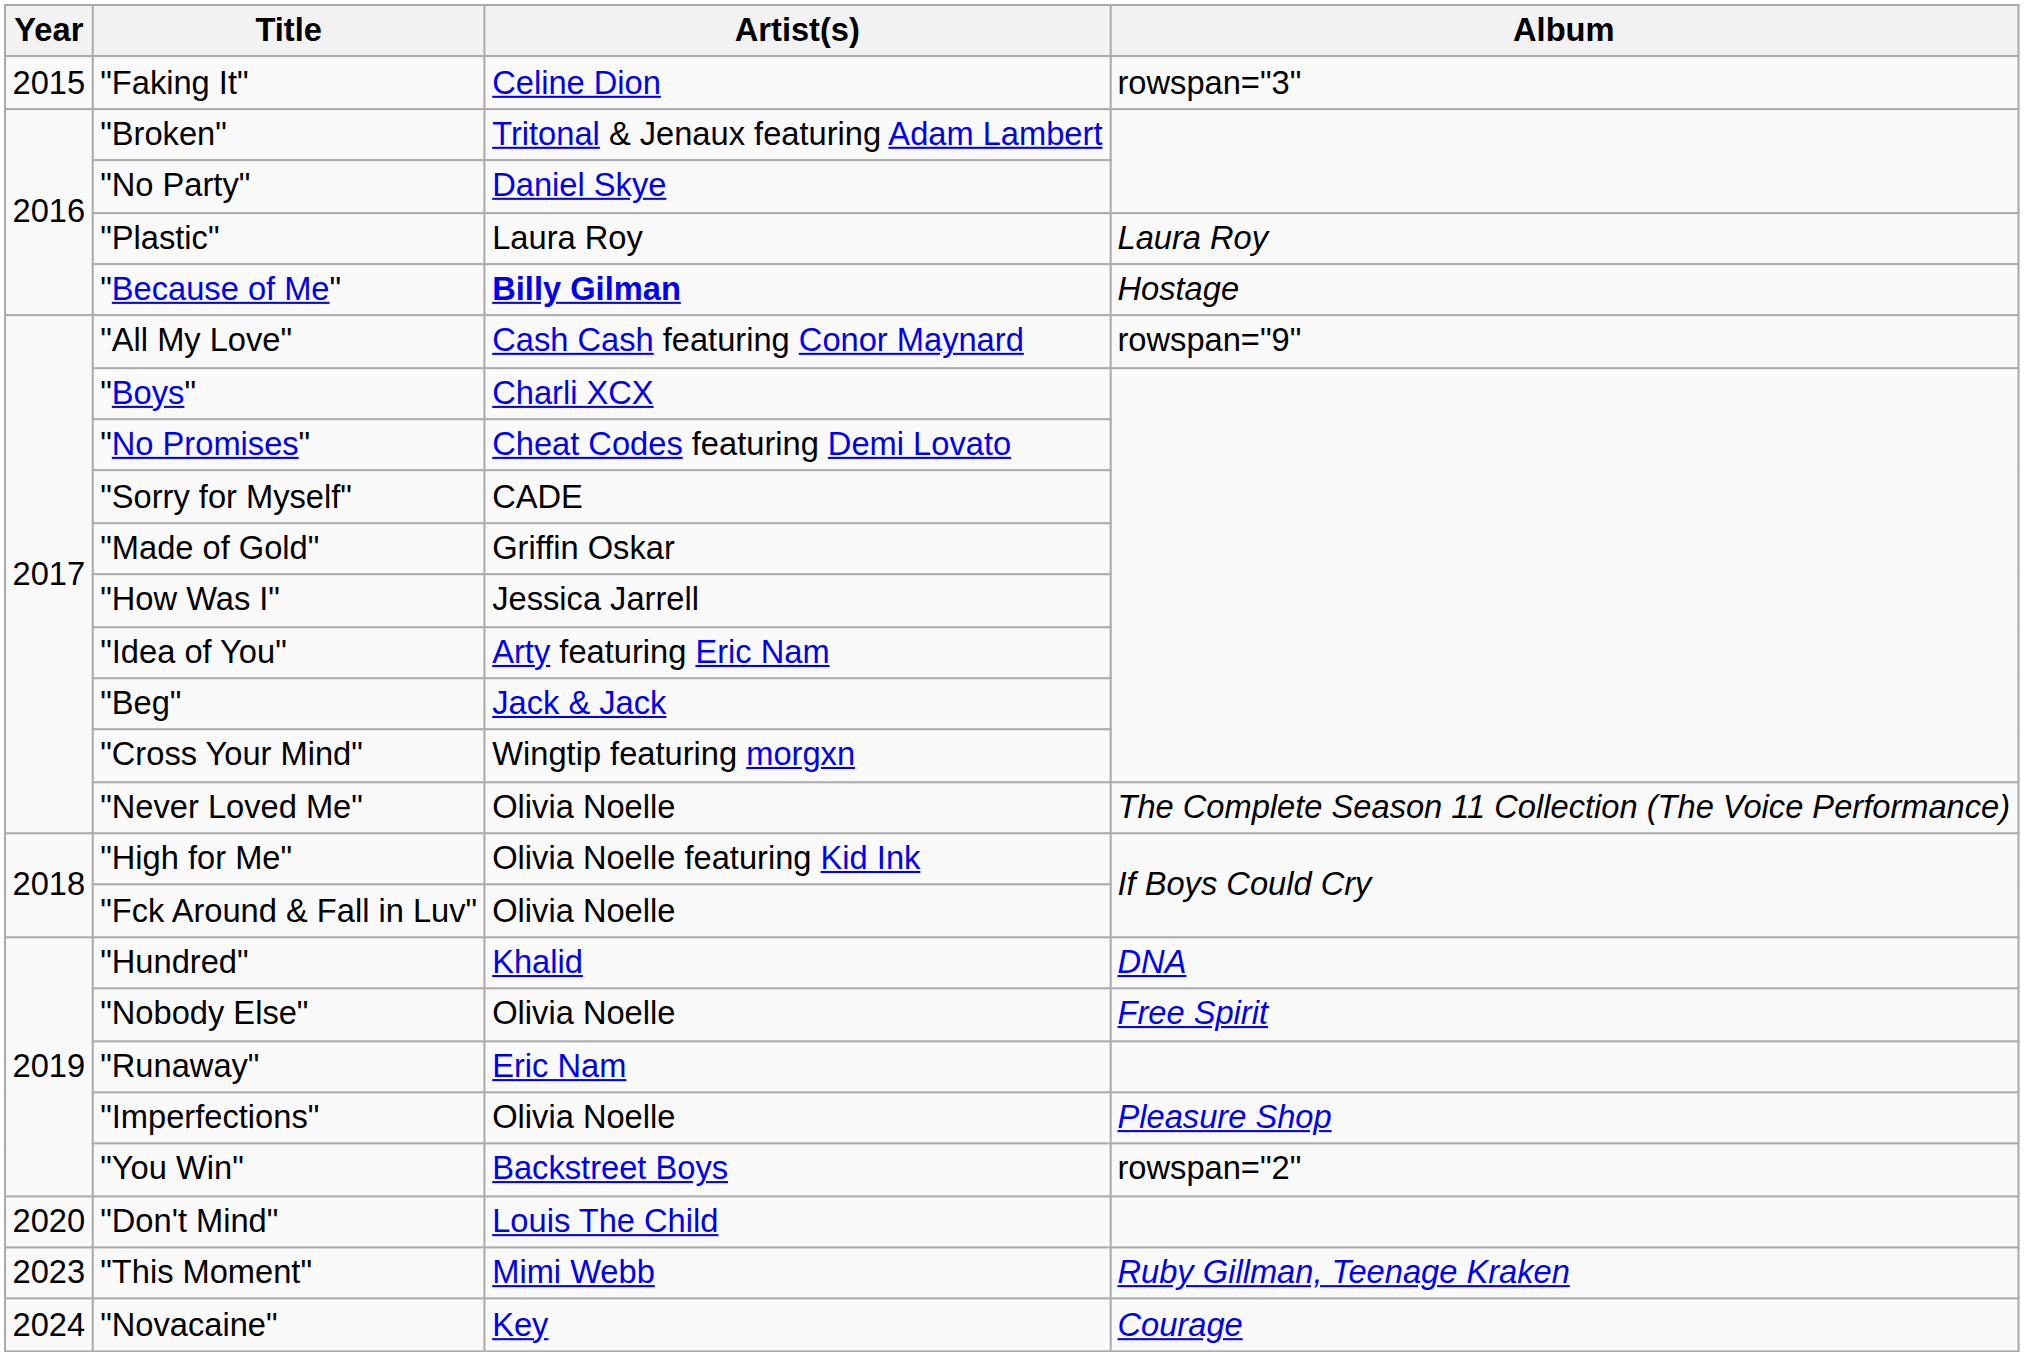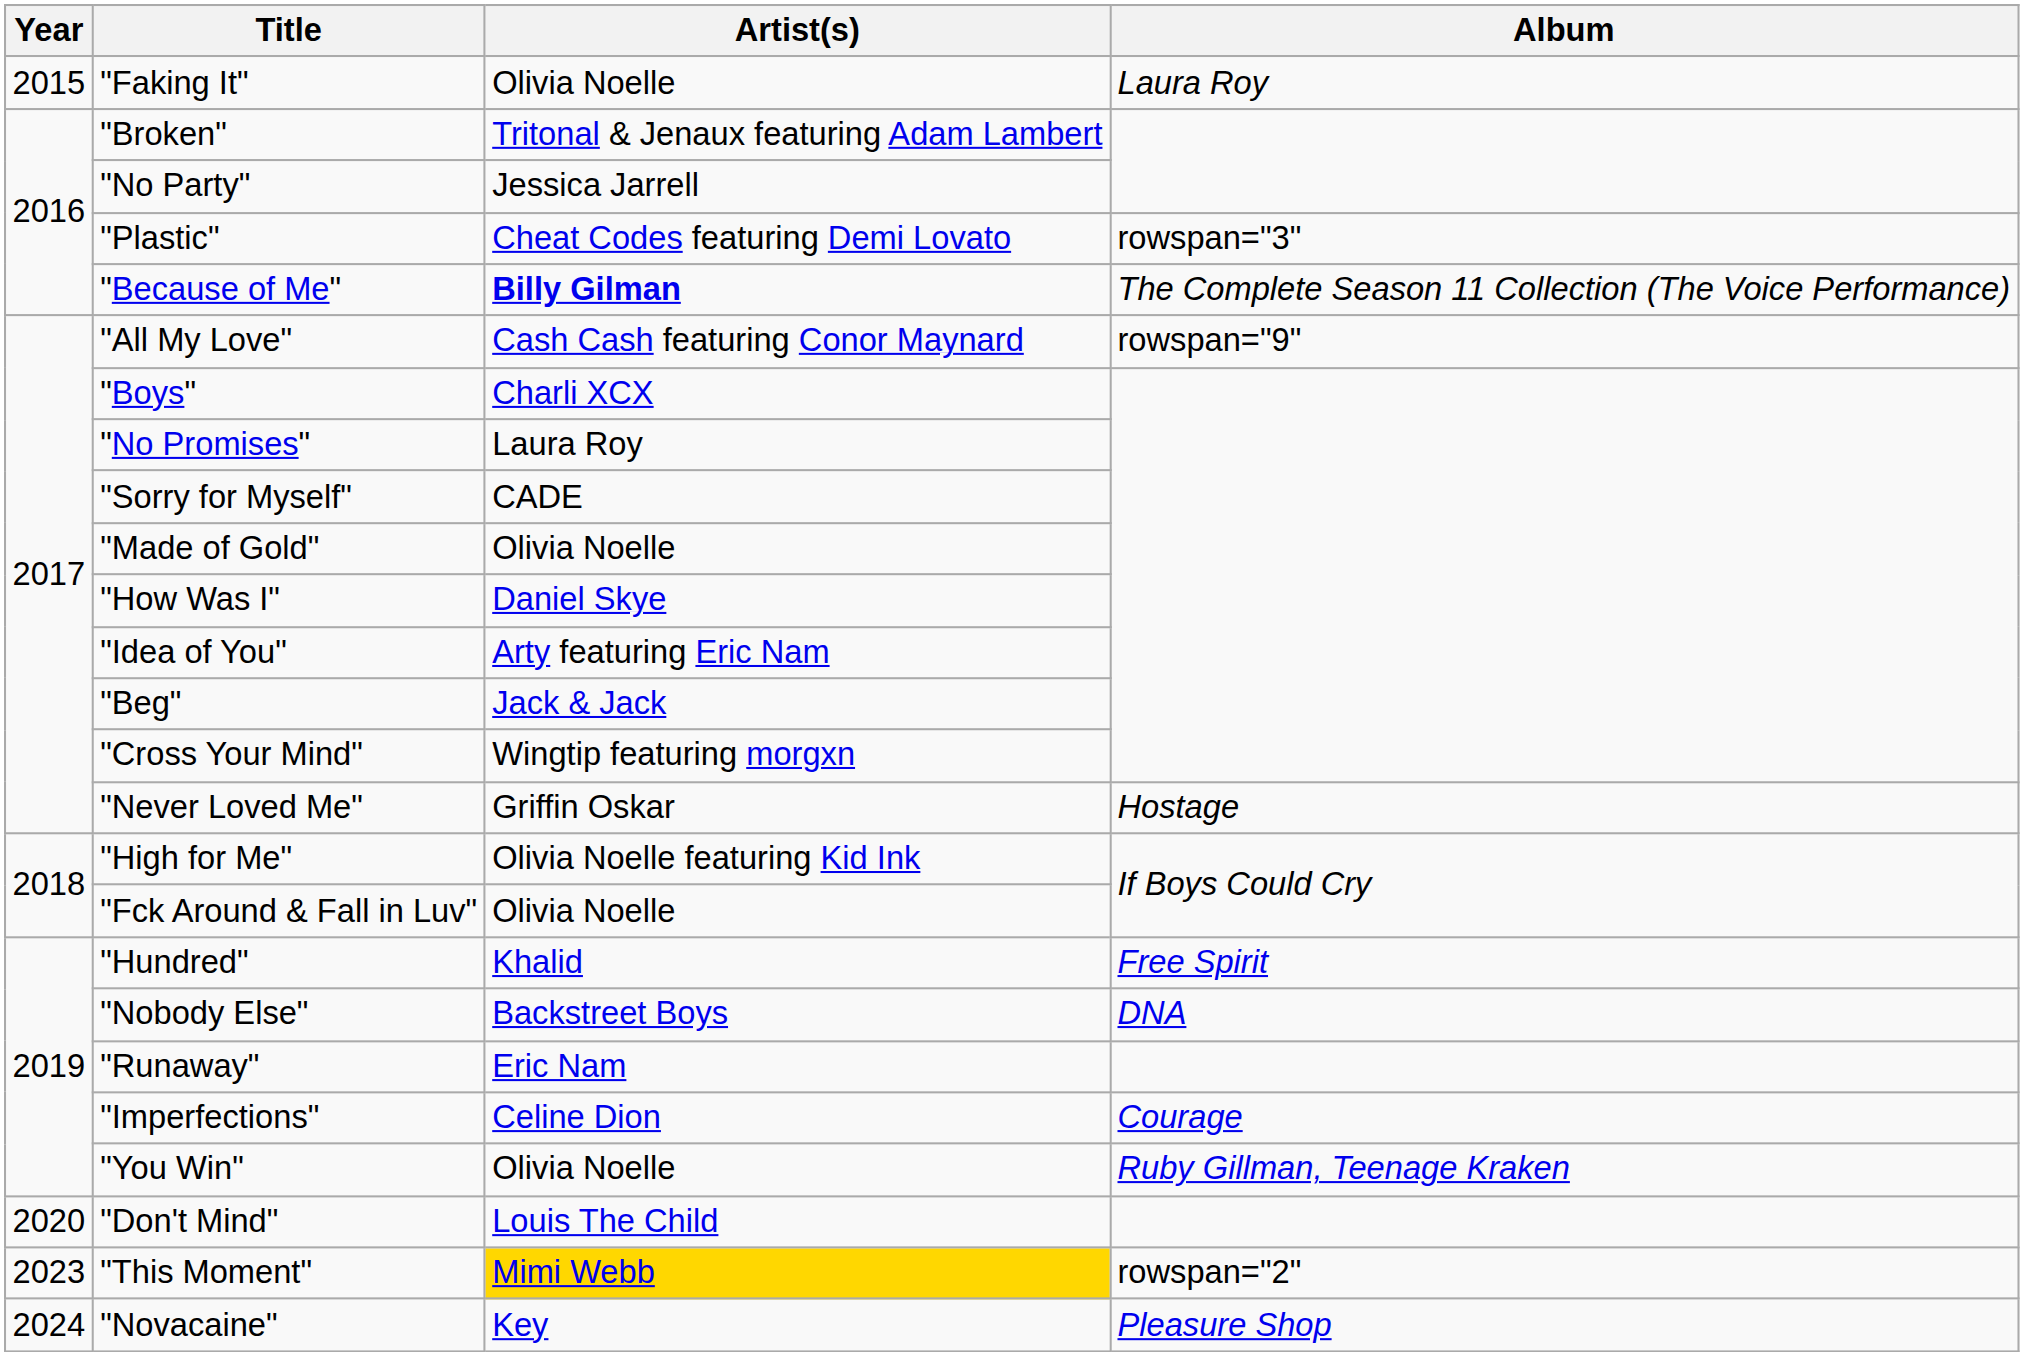(577, 82) Celine Dion -> (584, 82) Olivia Noelle
(1209, 82) rowspan="3" -> (1193, 82) Laura Roy
(579, 185) Daniel Skye -> (596, 185) Jessica Jarrell
(568, 237) Laura Roy -> (752, 237) Cheat Codes featuring Demi Lovato
(1193, 237) Laura Roy -> (1209, 237) rowspan="3"
(1178, 289) Hostage -> (1564, 289) The Complete Season 11 Collection (The Voice Performance)
(752, 444) Cheat Codes featuring Demi Lovato -> (568, 444) Laura Roy
(583, 548) Griffin Oskar -> (584, 548) Olivia Noelle
(596, 599) Jessica Jarrell -> (579, 599) Daniel Skye
(584, 806) Olivia Noelle -> (583, 806) Griffin Oskar
(1564, 806) The Complete Season 11 Collection (The Voice Performance) -> (1178, 806) Hostage
(1152, 962) DNA -> (1193, 962) Free Spirit
(584, 1013) Olivia Noelle -> (610, 1013) Backstreet Boys
(1193, 1013) Free Spirit -> (1152, 1013) DNA
(584, 1117) Olivia Noelle -> (577, 1117) Celine Dion
(1225, 1117) Pleasure Shop -> (1180, 1117) Courage
(610, 1169) Backstreet Boys -> (584, 1169) Olivia Noelle
(1209, 1169) rowspan="2" -> (1344, 1169) Ruby Gillman, Teenage Kraken
(574, 1272) no background -> (574, 1272) gold background
(1344, 1272) Ruby Gillman, Teenage Kraken -> (1209, 1272) rowspan="2"
(1180, 1324) Courage -> (1225, 1324) Pleasure Shop
